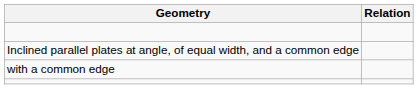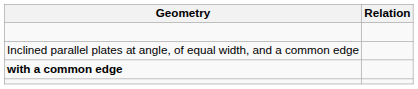(61, 69) normal -> (65, 69) bold
